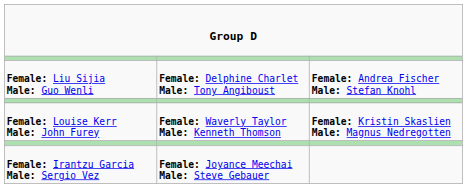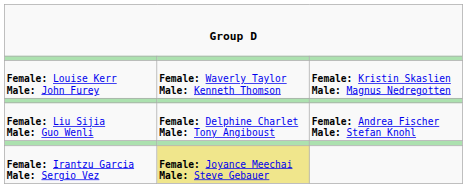rows swapped: (56, 85) <-> (62, 127)
(226, 170) no background -> (226, 170) khaki background
